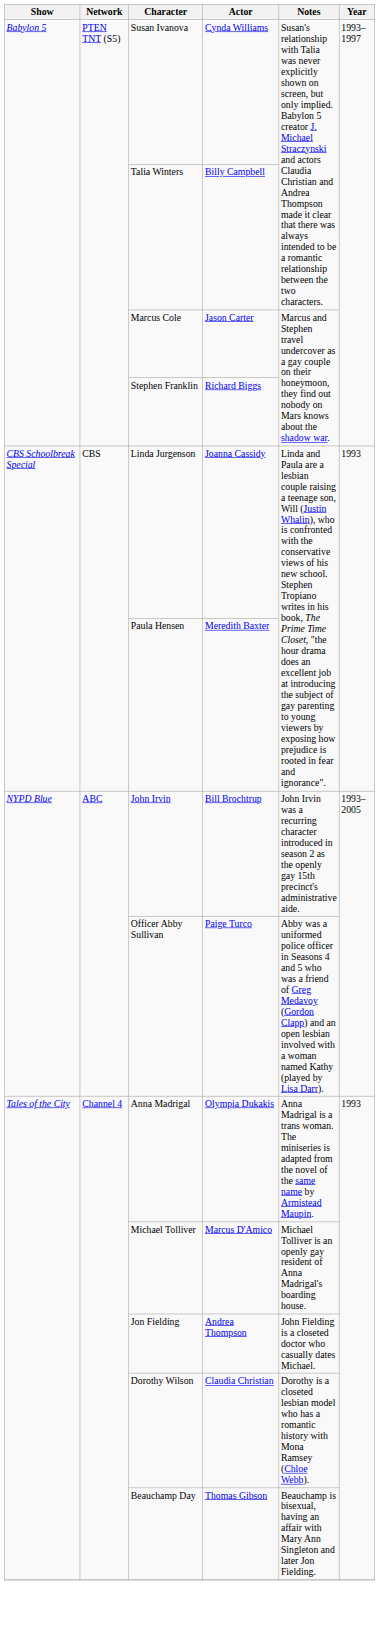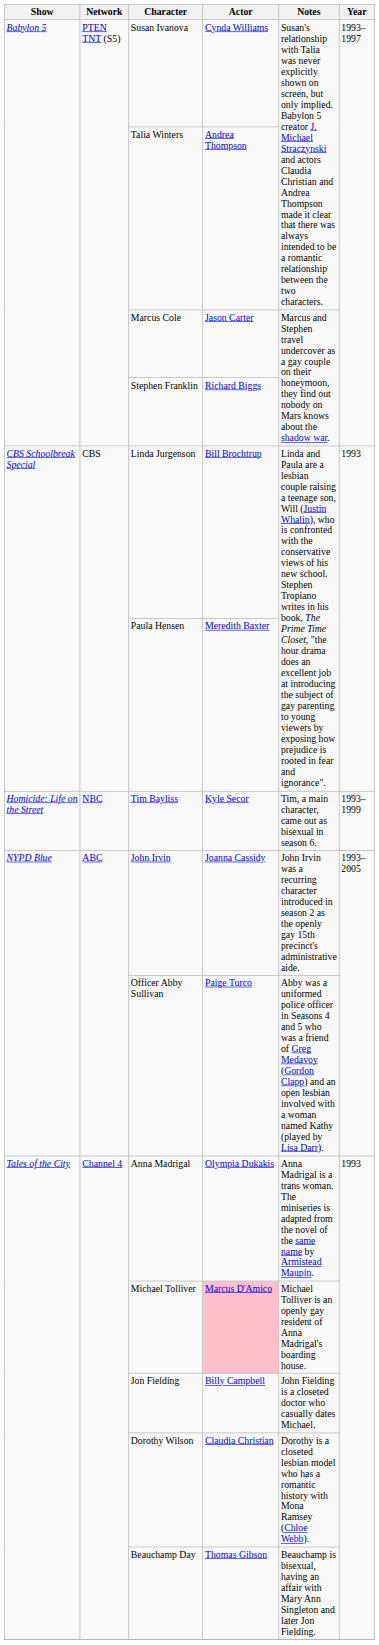(235, 172) Billy Campbell -> (226, 140) Andrea Thompson
(235, 453) Joanna Cassidy -> (233, 453) Bill Brochtrup
+ row: (154, 798)
(233, 798) Bill Brochtrup -> (235, 858) Joanna Cassidy
(239, 1229) no background -> (239, 1288) pink background
(226, 1327) Andrea Thompson -> (235, 1381) Billy Campbell
